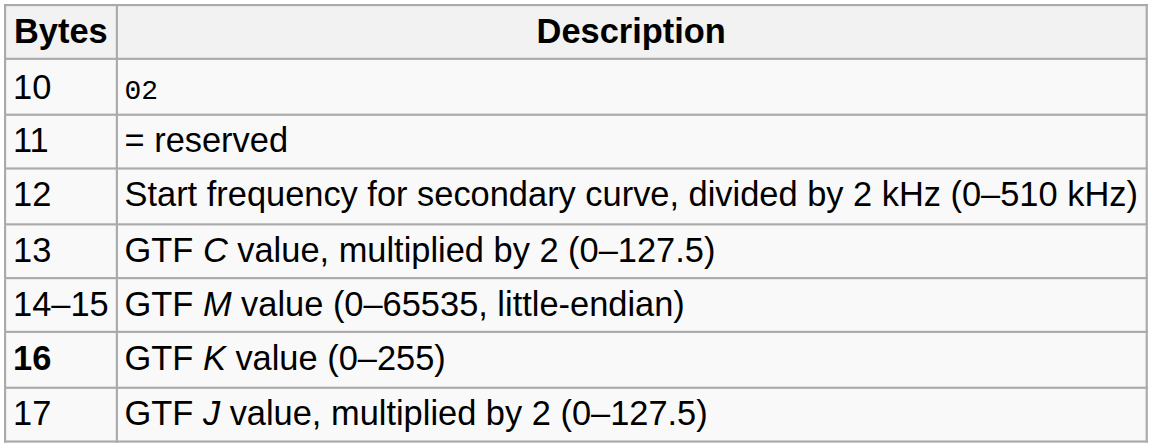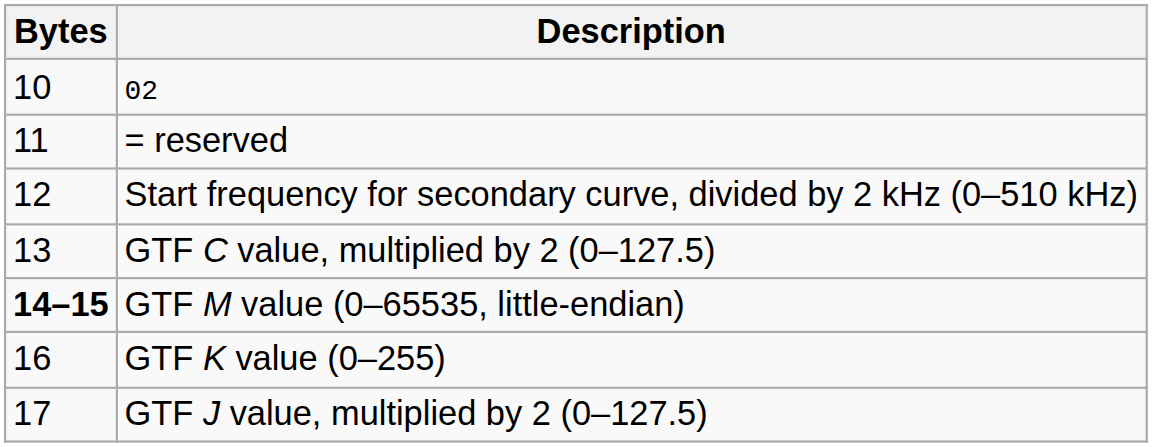(61, 304) normal -> (61, 304) bold
(32, 359) bold -> (32, 359) normal
